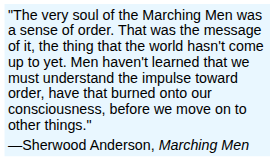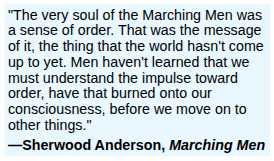(129, 145) normal -> (137, 145) bold
